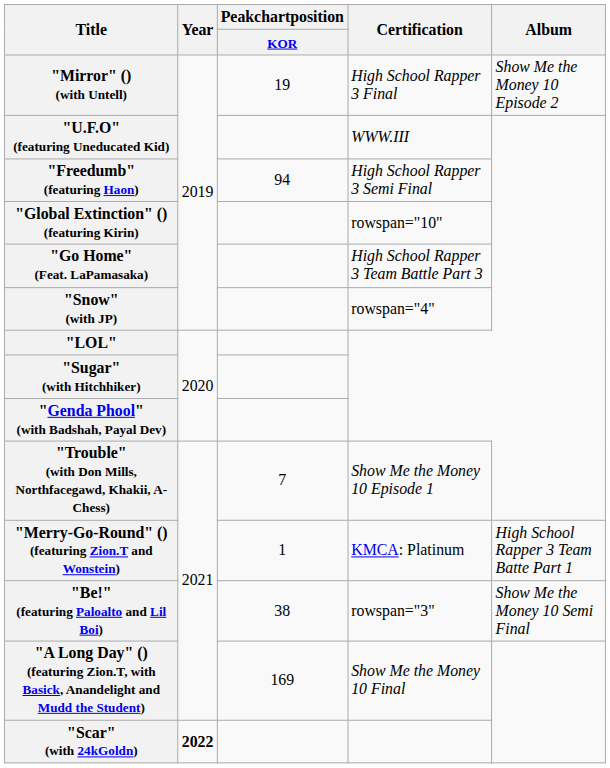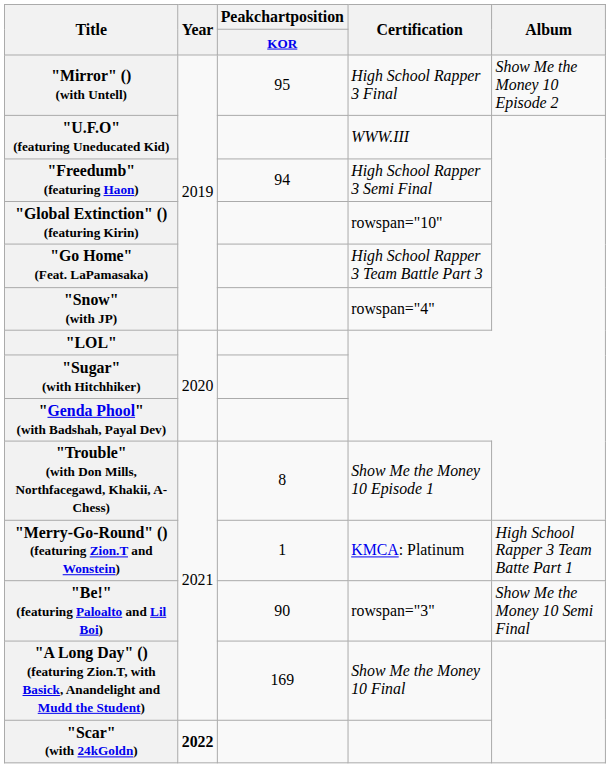(282, 85) 19 -> (282, 85) 95
(282, 480) 7 -> (282, 480) 8
(282, 610) 38 -> (282, 610) 90
